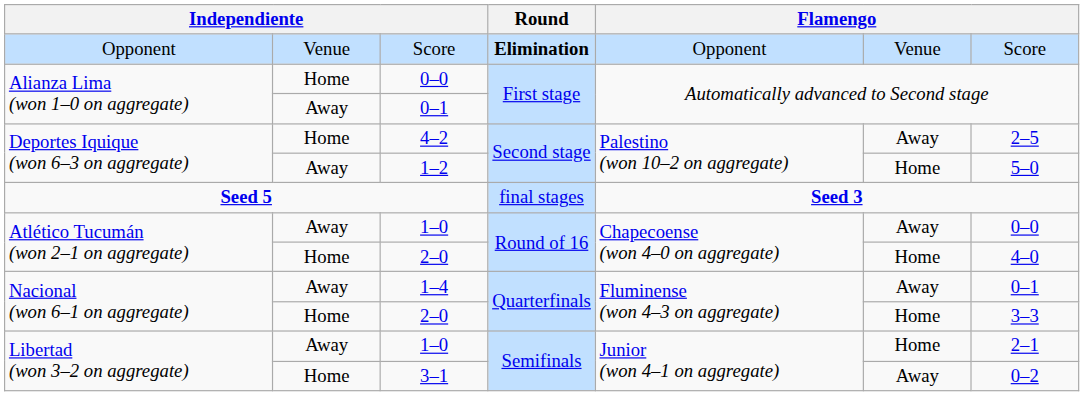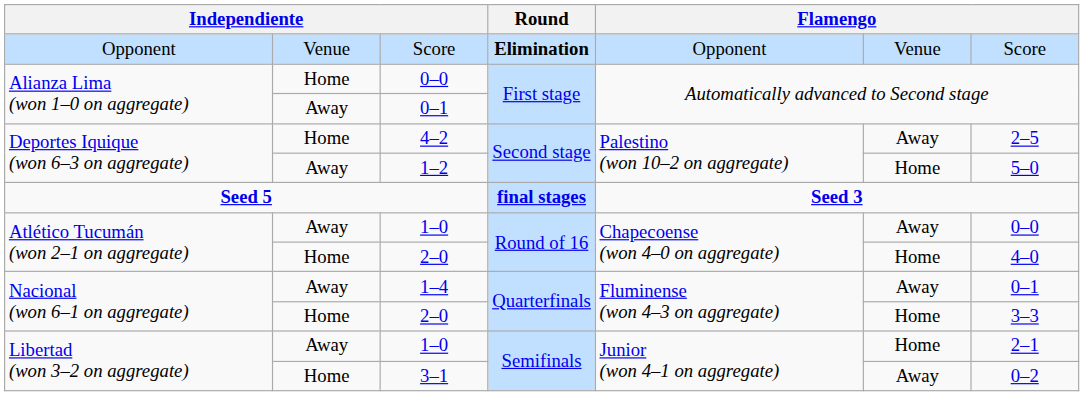(541, 197) normal -> (542, 197) bold
